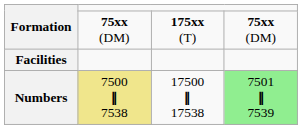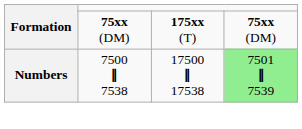- row: (41, 60)
(114, 98) khaki background -> (114, 75) no background
